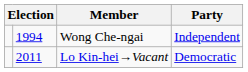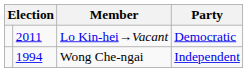rows swapped: (102, 36) <-> (114, 57)
